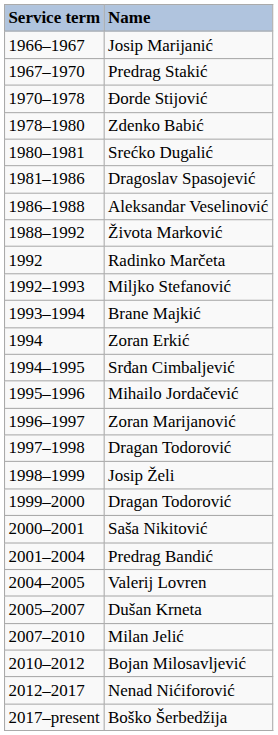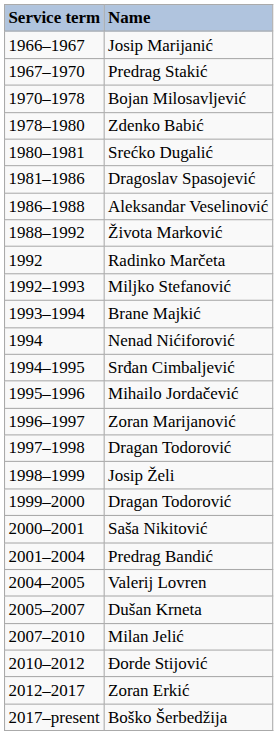(158, 98) Ðorde Stijović -> (177, 98) Bojan Milosavljević
(149, 340) Zoran Erkić -> (171, 340) Nenad Nićiforović
(177, 663) Bojan Milosavljević -> (158, 663) Ðorde Stijović
(171, 690) Nenad Nićiforović -> (149, 690) Zoran Erkić
